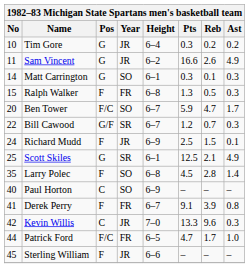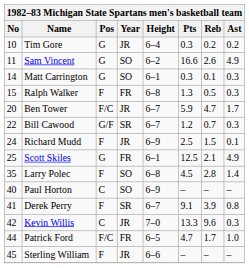(125, 61) JR -> (126, 61) SO
(126, 109) SO -> (125, 109) JR
(126, 158) SR -> (126, 158) FR
(126, 206) FR -> (126, 206) SR
